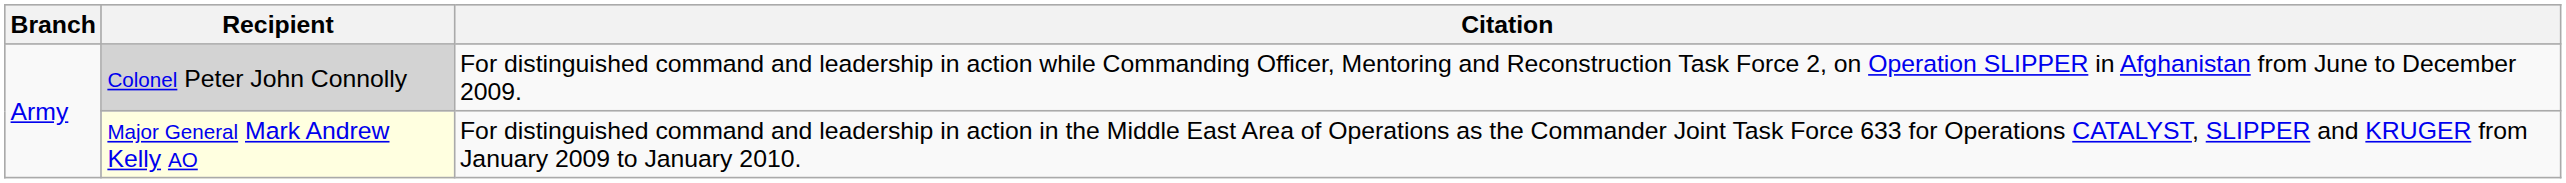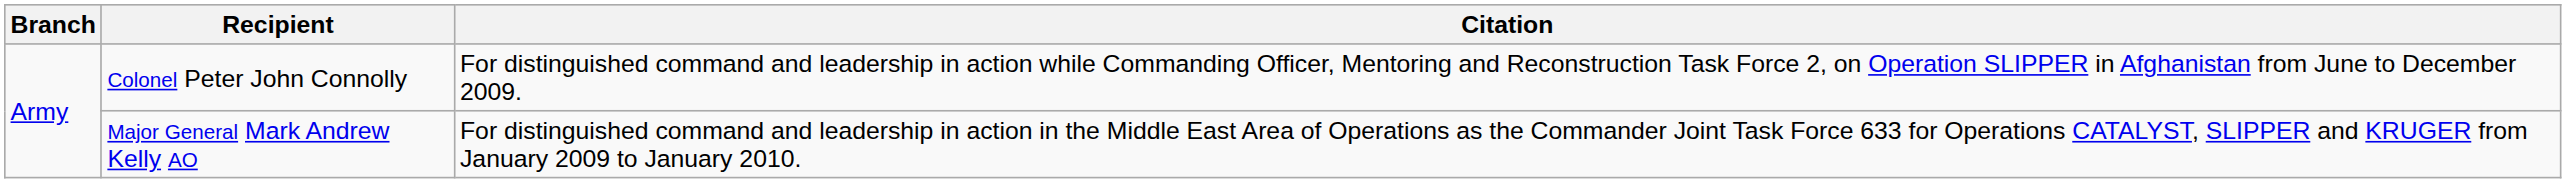(257, 78) lightgrey background -> (257, 78) no background
(248, 145) lightyellow background -> (248, 145) no background
